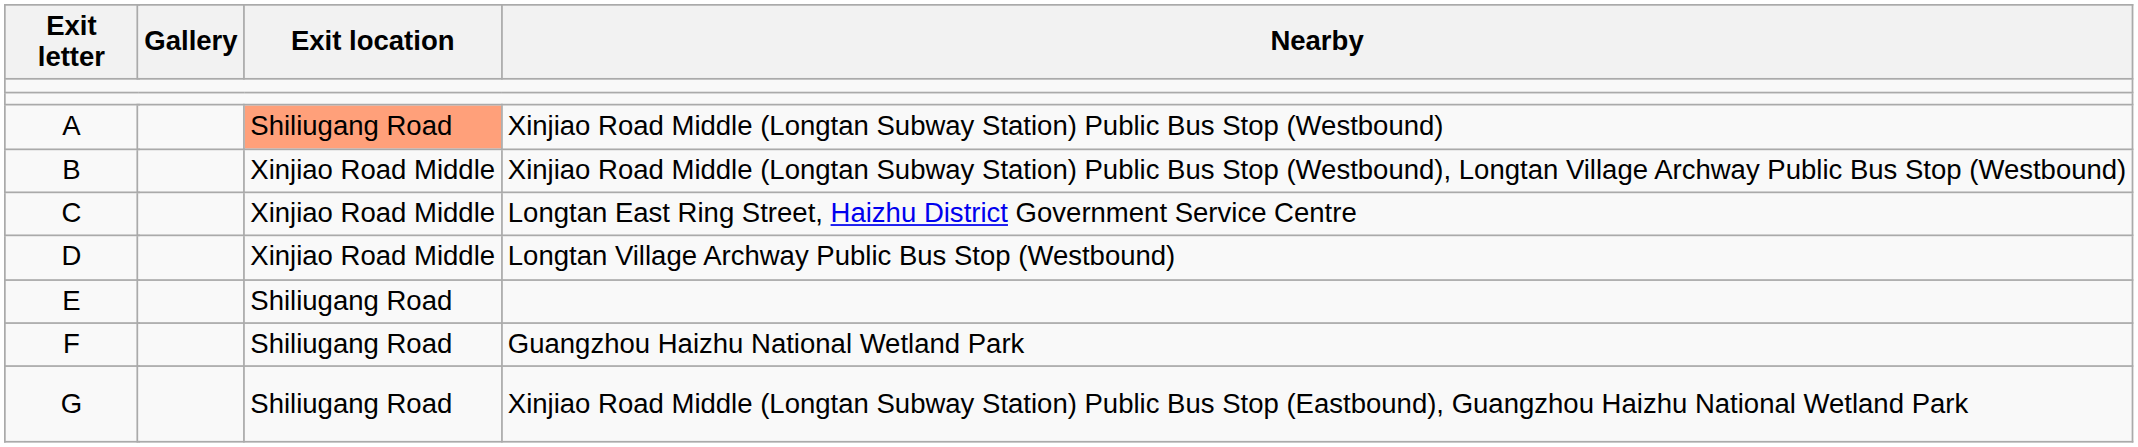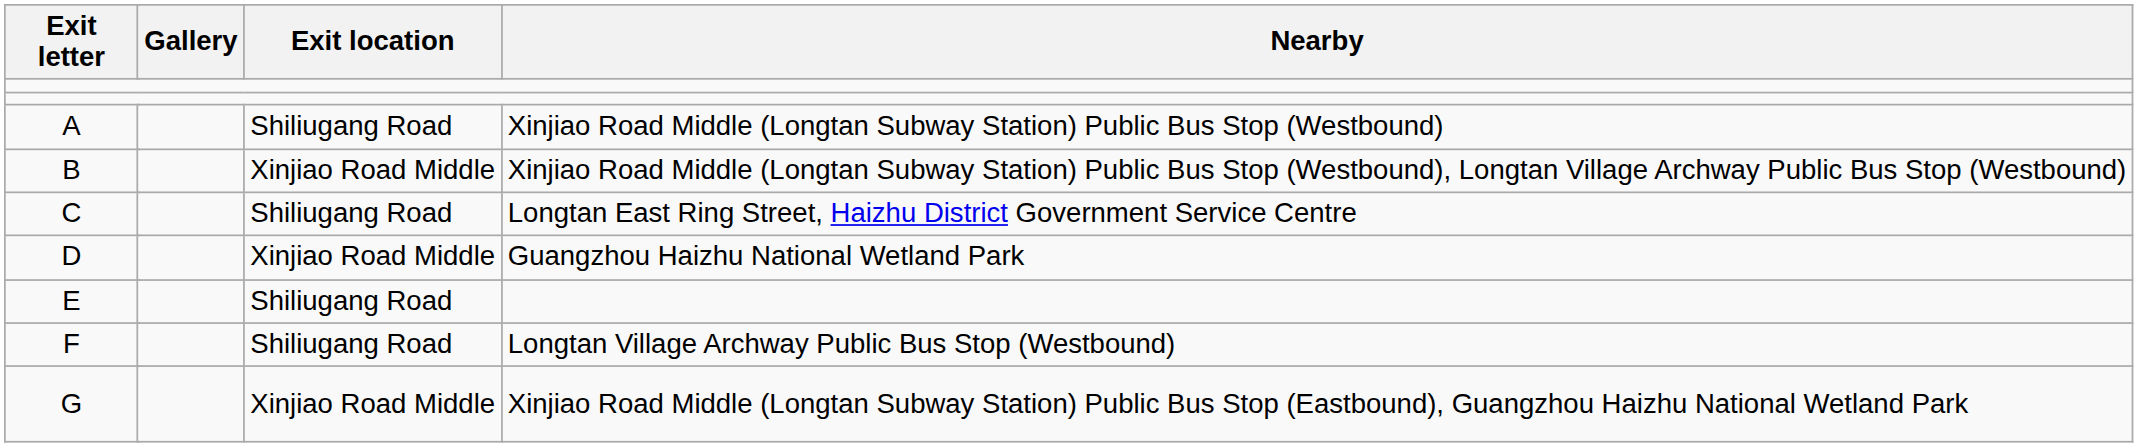(351, 126) lightsalmon background -> (351, 126) no background
(373, 213) Xinjiao Road Middle -> (351, 213) Shiliugang Road
(842, 257) Longtan Village Archway Public Bus Stop (Westbound) -> (766, 257) Guangzhou Haizhu National Wetland Park
(766, 344) Guangzhou Haizhu National Wetland Park -> (842, 344) Longtan Village Archway Public Bus Stop (Westbound)
(351, 403) Shiliugang Road -> (373, 403) Xinjiao Road Middle
